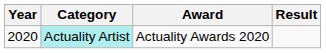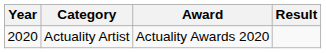(87, 36) paleturquoise background -> (87, 36) no background
